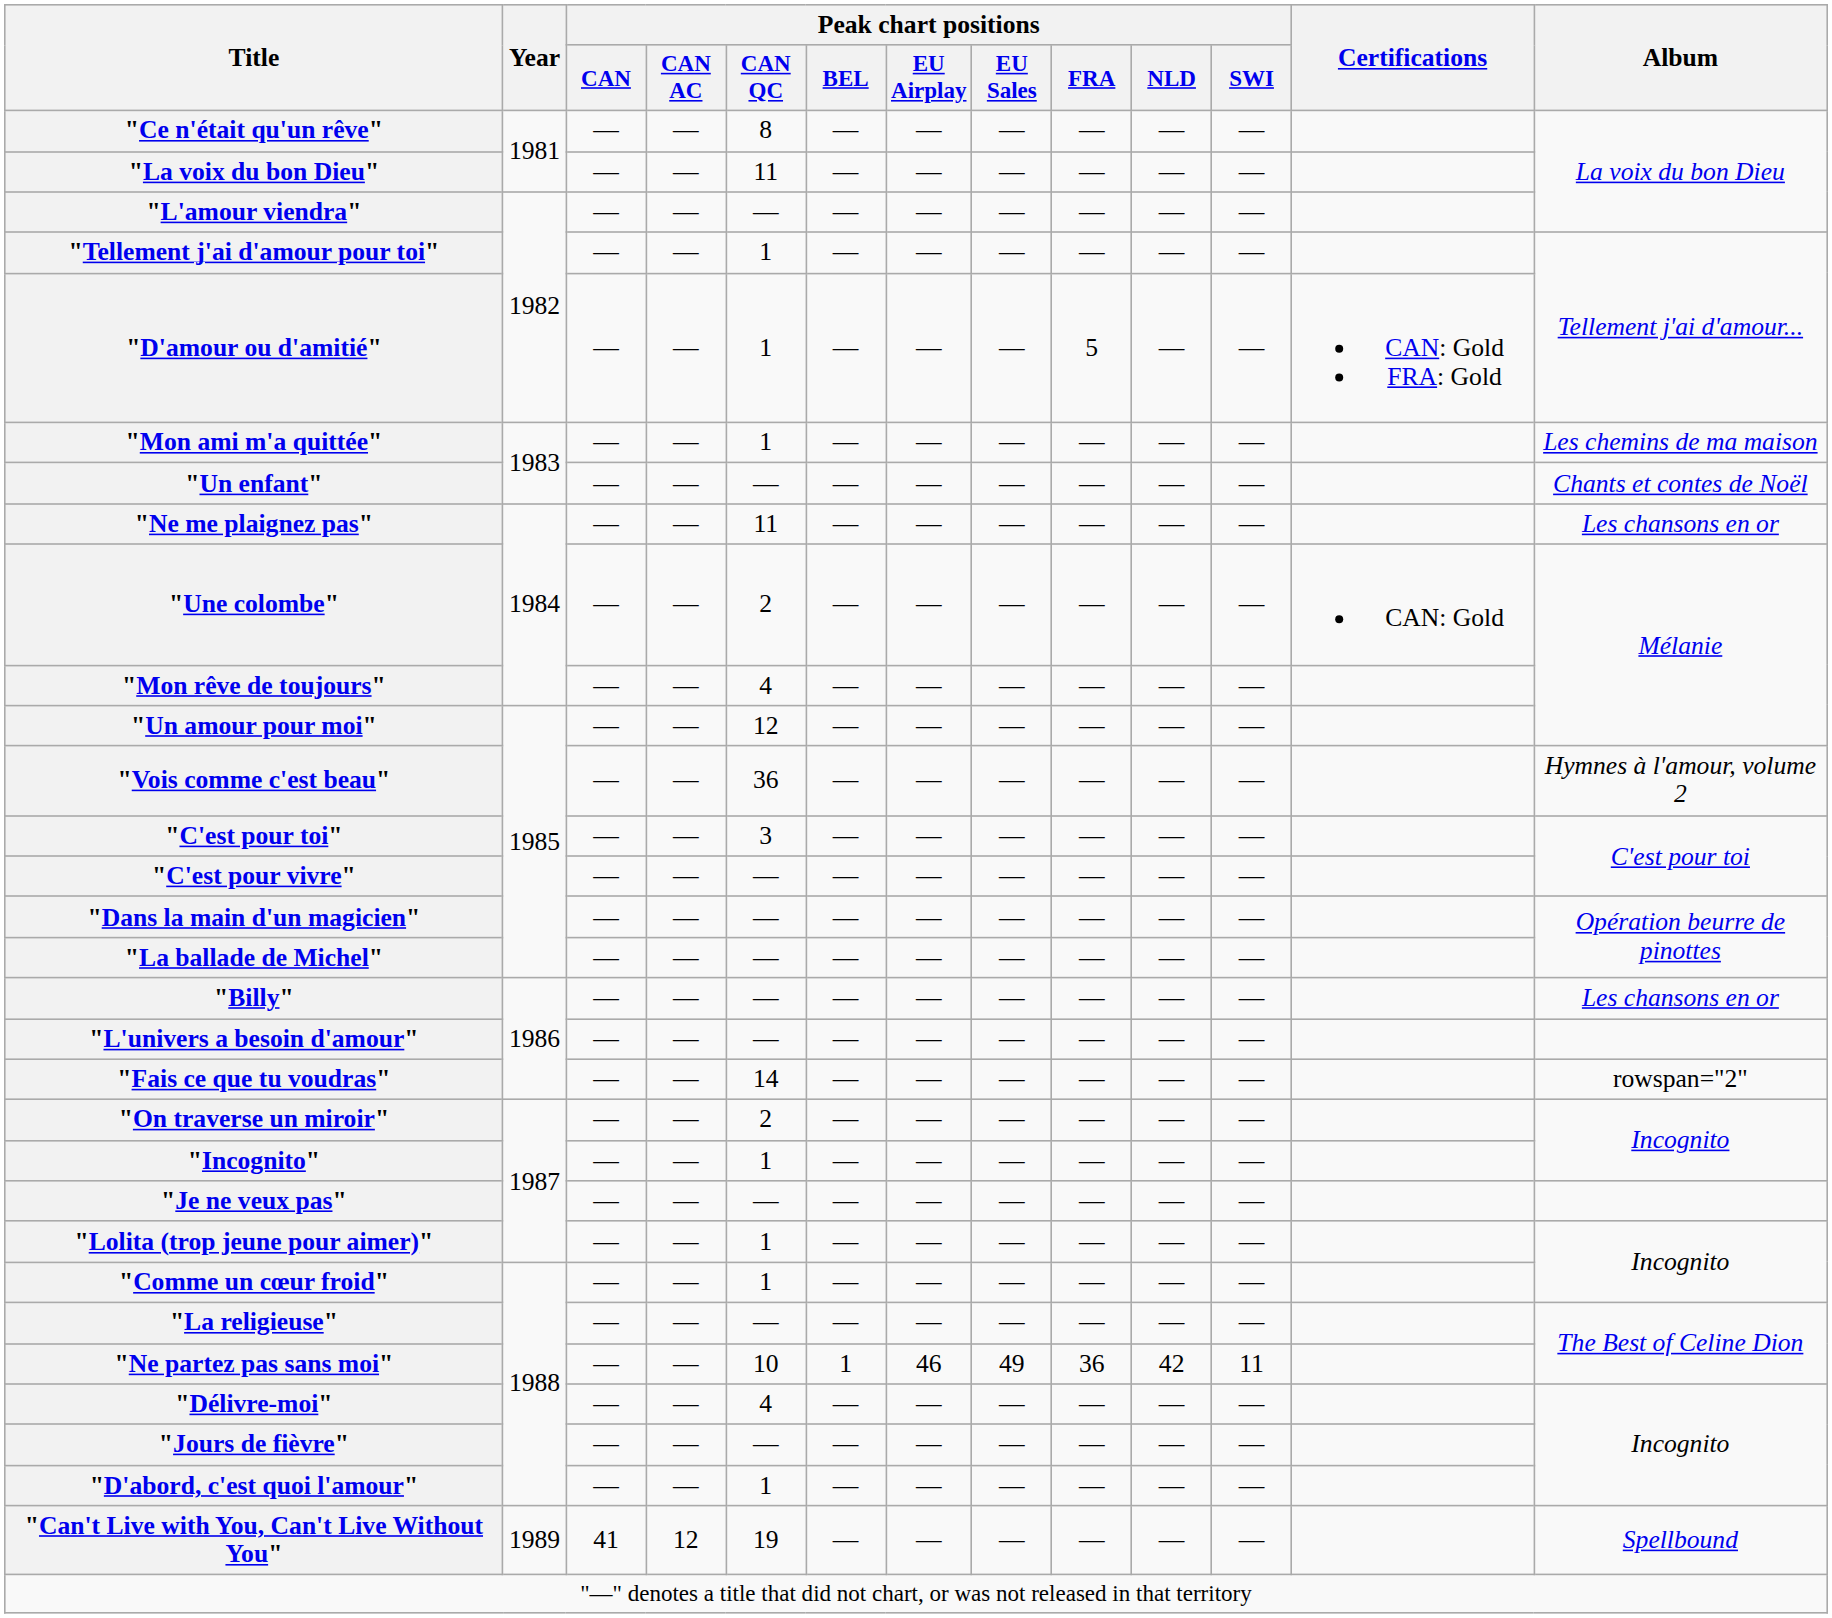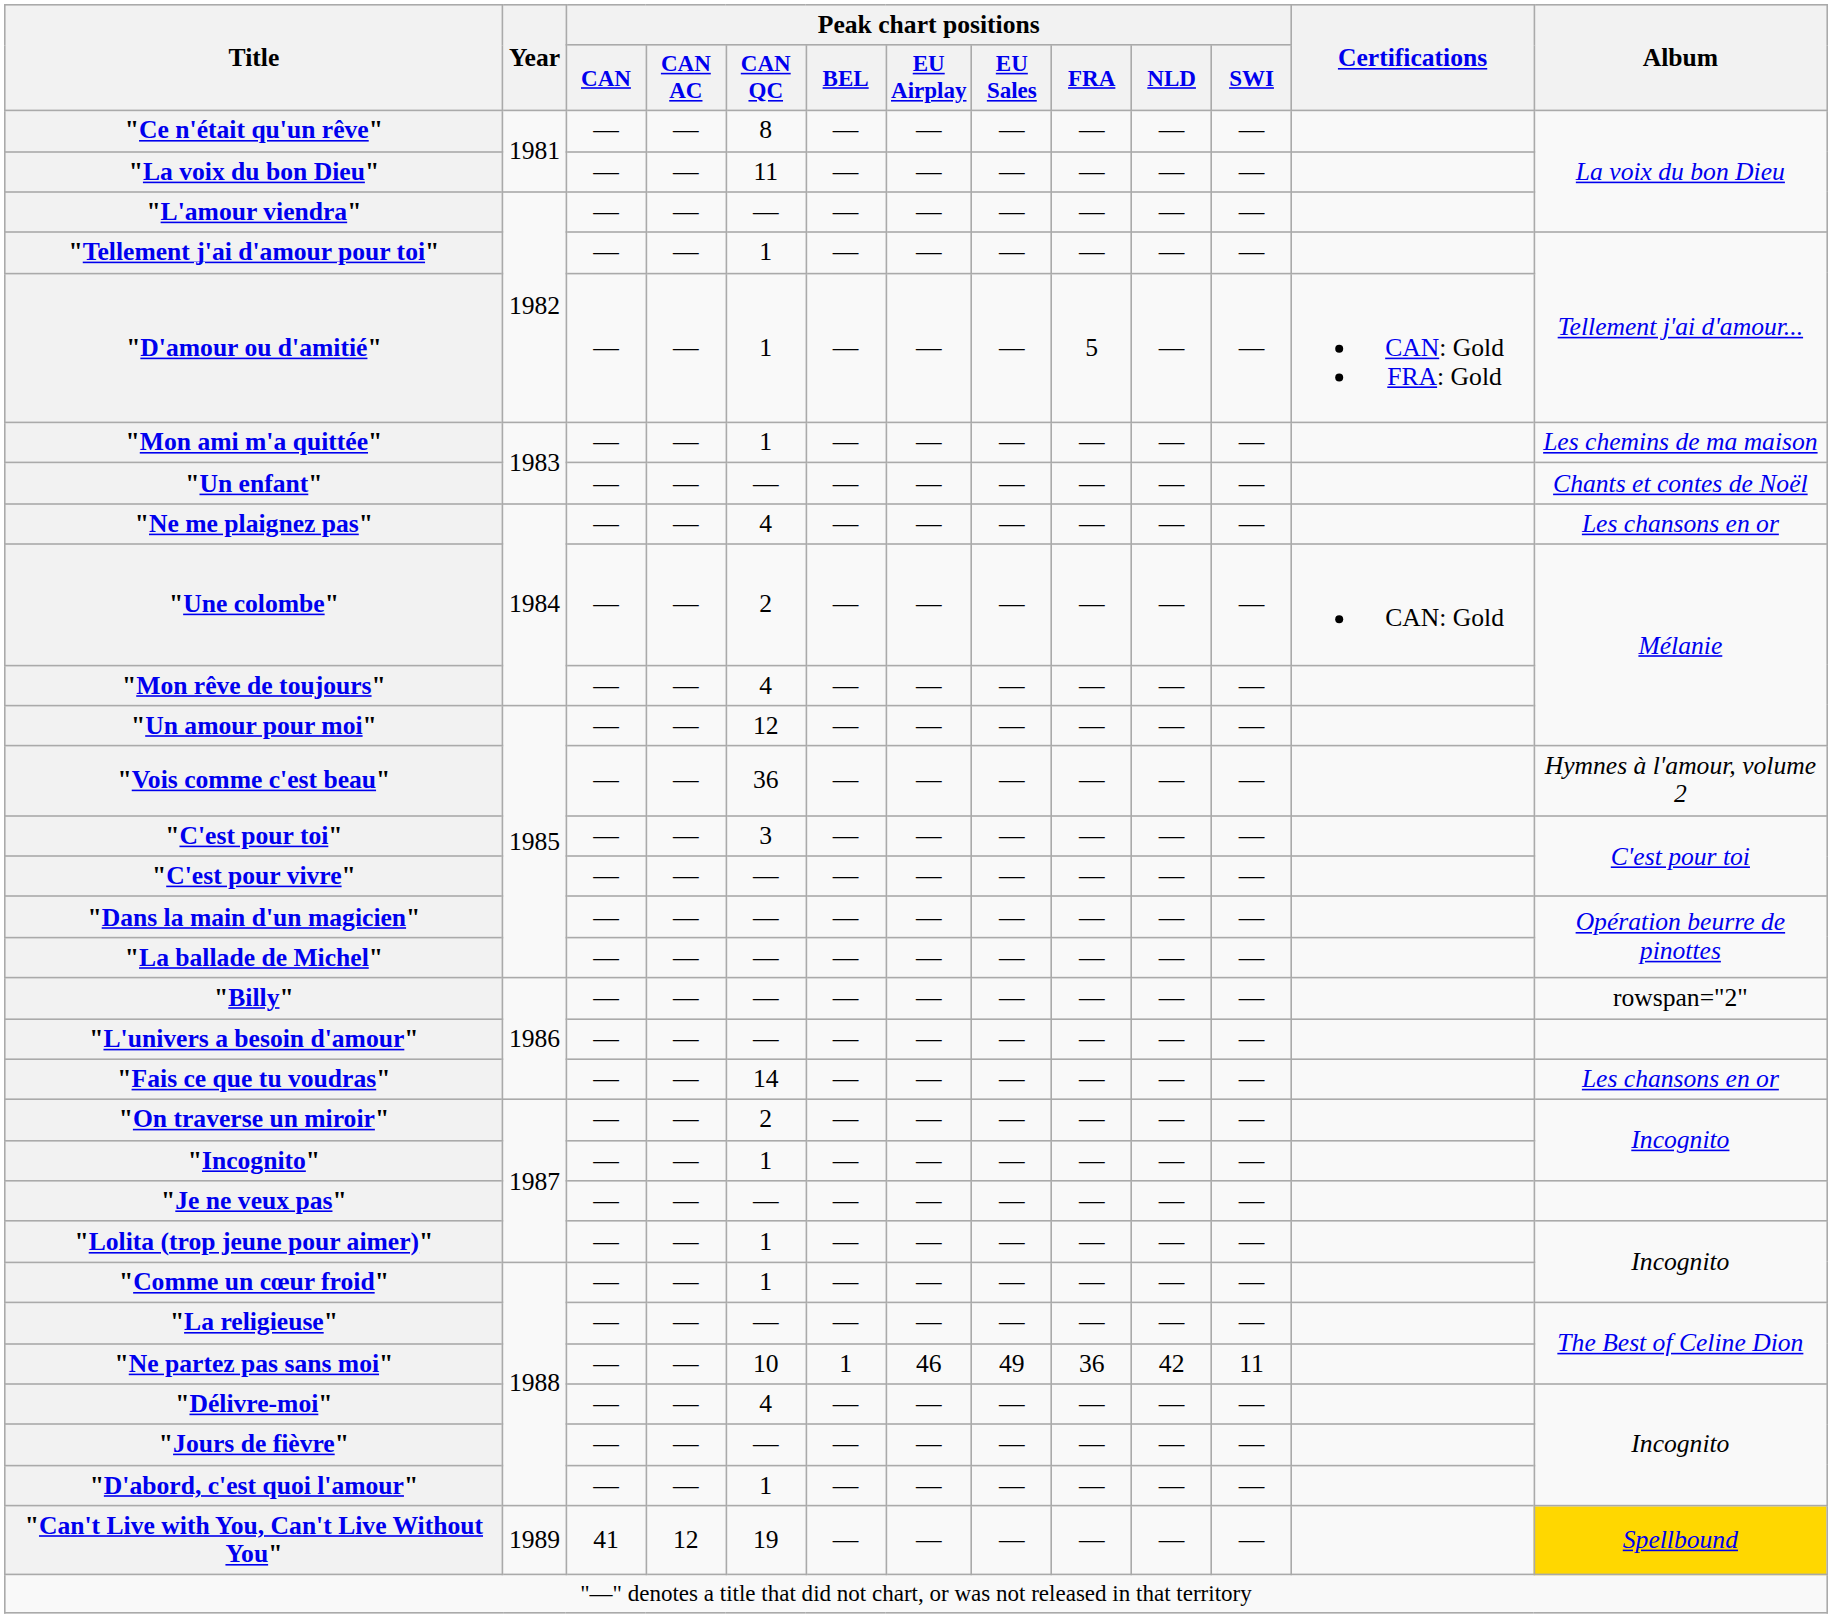(766, 523) 11 -> (766, 523) 4
(1680, 997) Les chansons en or -> (1680, 997) rowspan="2"
(1680, 1078) rowspan="2" -> (1680, 1078) Les chansons en or
(1680, 1540) no background -> (1680, 1540) gold background
